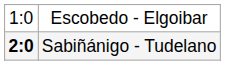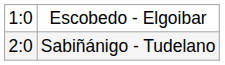(21, 45) bold -> (21, 45) normal
